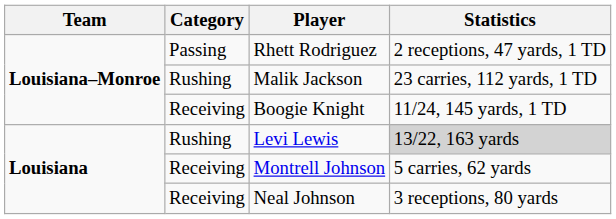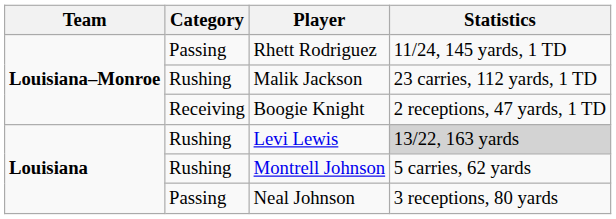(500, 49) 2 receptions, 47 yards, 1 TD -> (480, 49) 11/24, 145 yards, 1 TD
(480, 109) 11/24, 145 yards, 1 TD -> (500, 109) 2 receptions, 47 yards, 1 TD
(207, 168) Receiving -> (200, 168) Rushing
(207, 198) Receiving -> (198, 198) Passing
